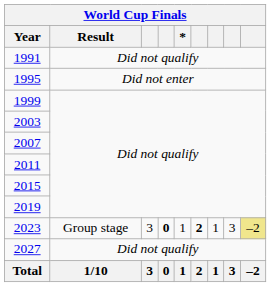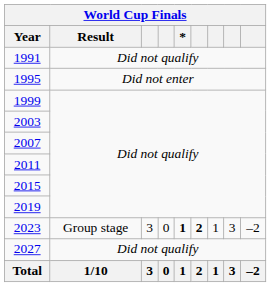(166, 228) bold -> (166, 228) normal
(183, 228) normal -> (183, 228) bold
(253, 228) khaki background -> (253, 228) no background
